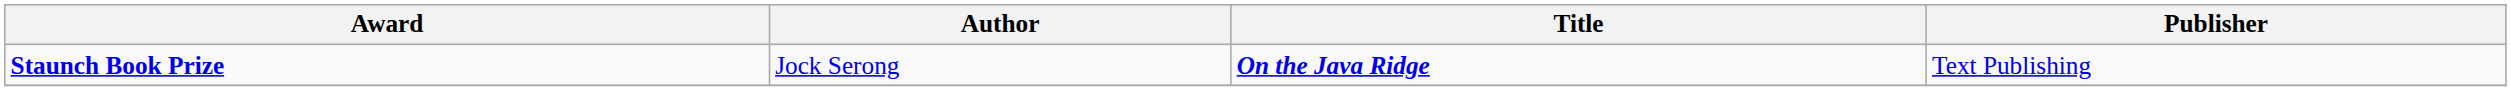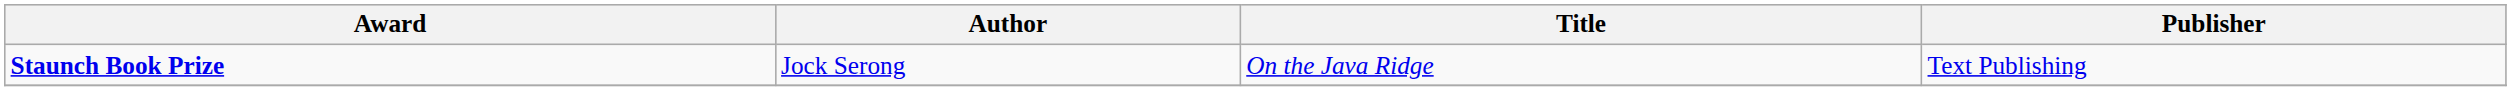(1333, 64) bold -> (1340, 64) normal
